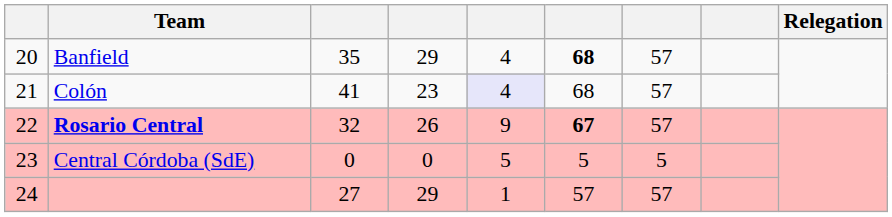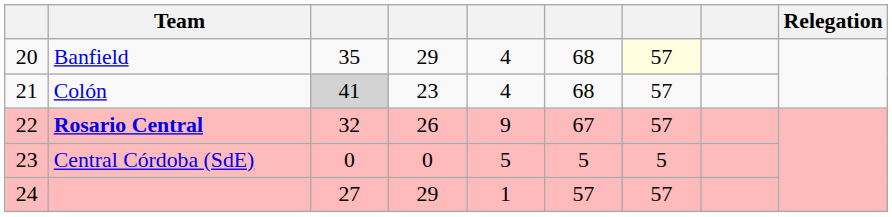(583, 56) bold -> (583, 56) normal
(661, 56) no background -> (661, 56) lightyellow background
(349, 90) no background -> (349, 90) lightgrey background
(505, 90) lavender background -> (505, 90) no background
(583, 125) bold -> (583, 125) normal
